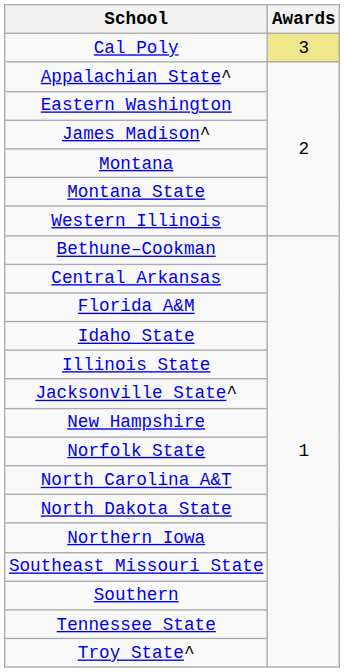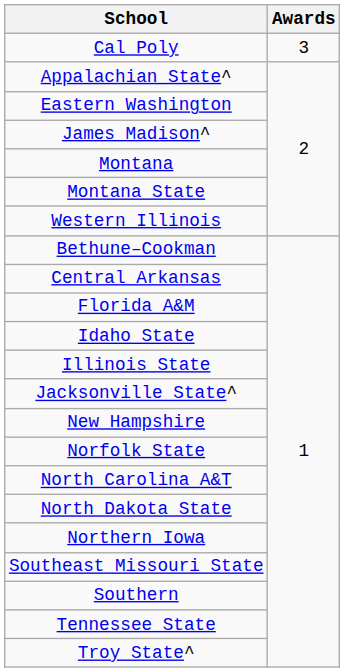(304, 48) khaki background -> (304, 48) no background
